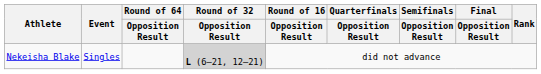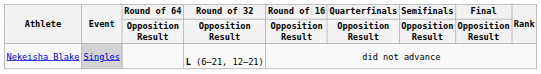(102, 56) no background -> (102, 56) lightgrey background
(225, 61) lightgrey background -> (225, 61) no background
